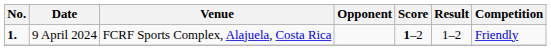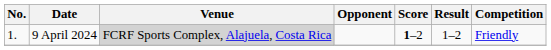(12, 34) bold -> (12, 34) normal
(217, 34) no background -> (217, 34) lightgrey background
